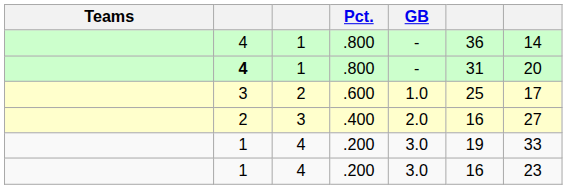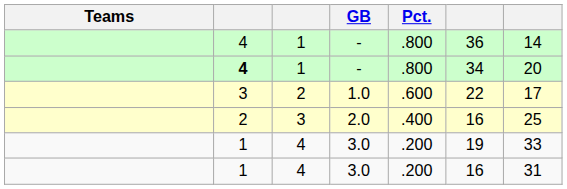columns swapped: (359, 17) <-> (417, 17)
(475, 68) 31 -> (475, 68) 34
(475, 94) 25 -> (475, 94) 22
(533, 119) 27 -> (533, 119) 25
(533, 171) 23 -> (533, 171) 31
